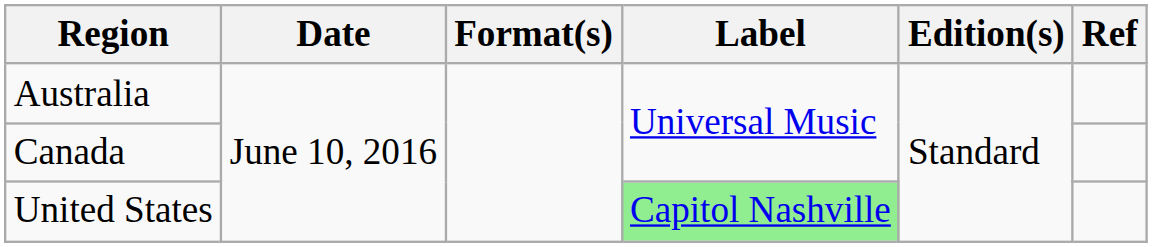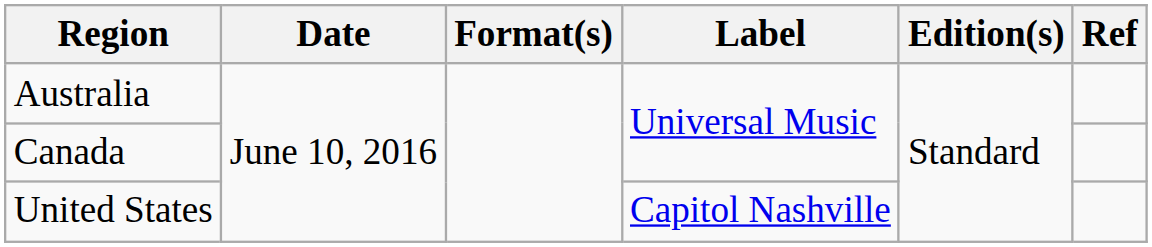(760, 210) lightgreen background -> (760, 210) no background
